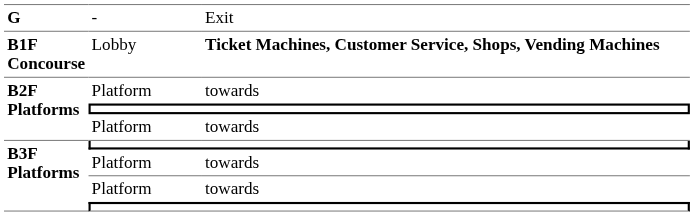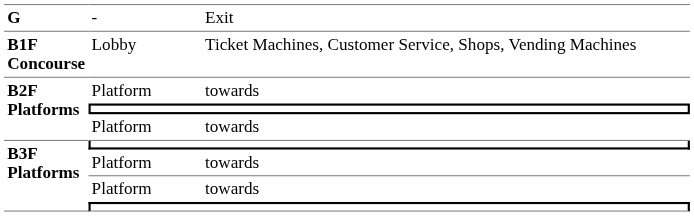(432, 44) bold -> (421, 44) normal
